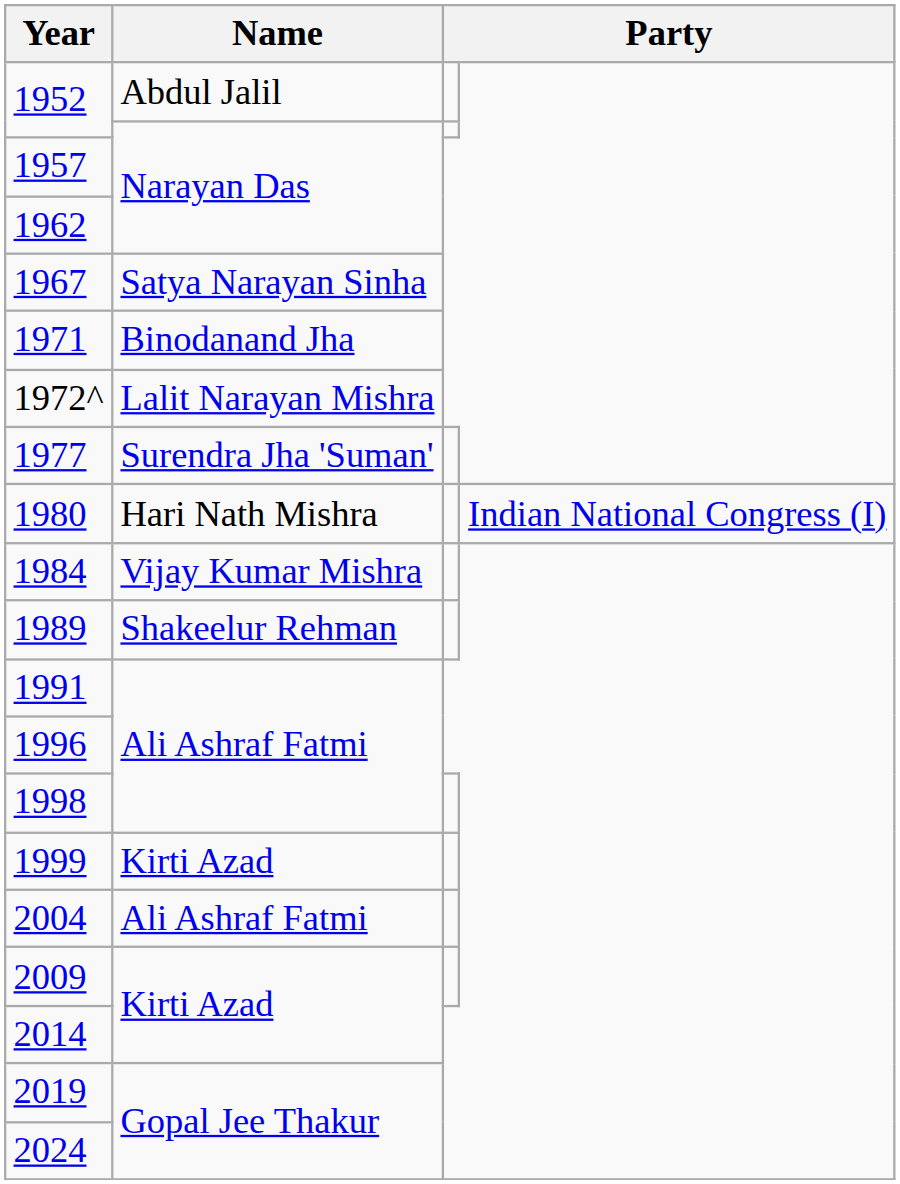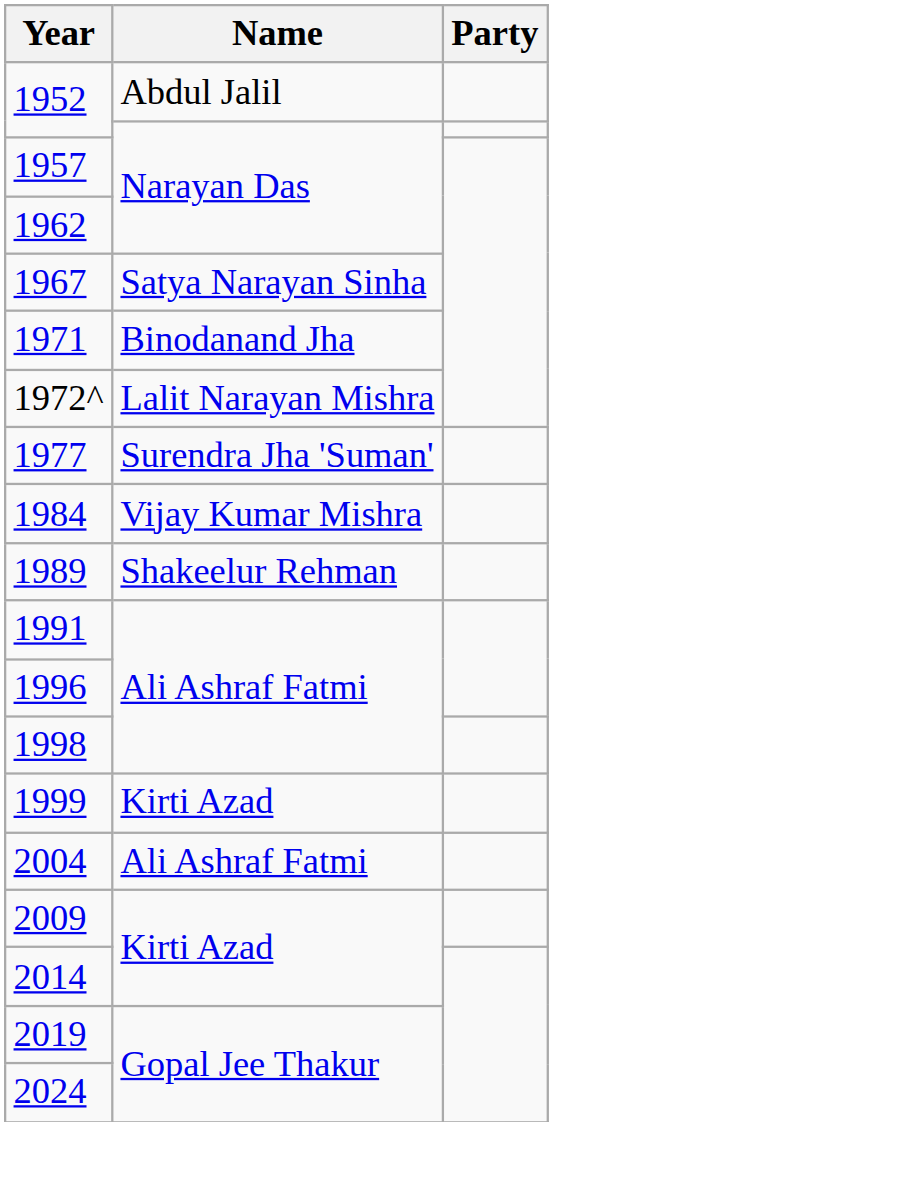- row: (50, 513)
